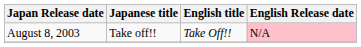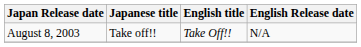(260, 32) pink background -> (260, 32) no background
